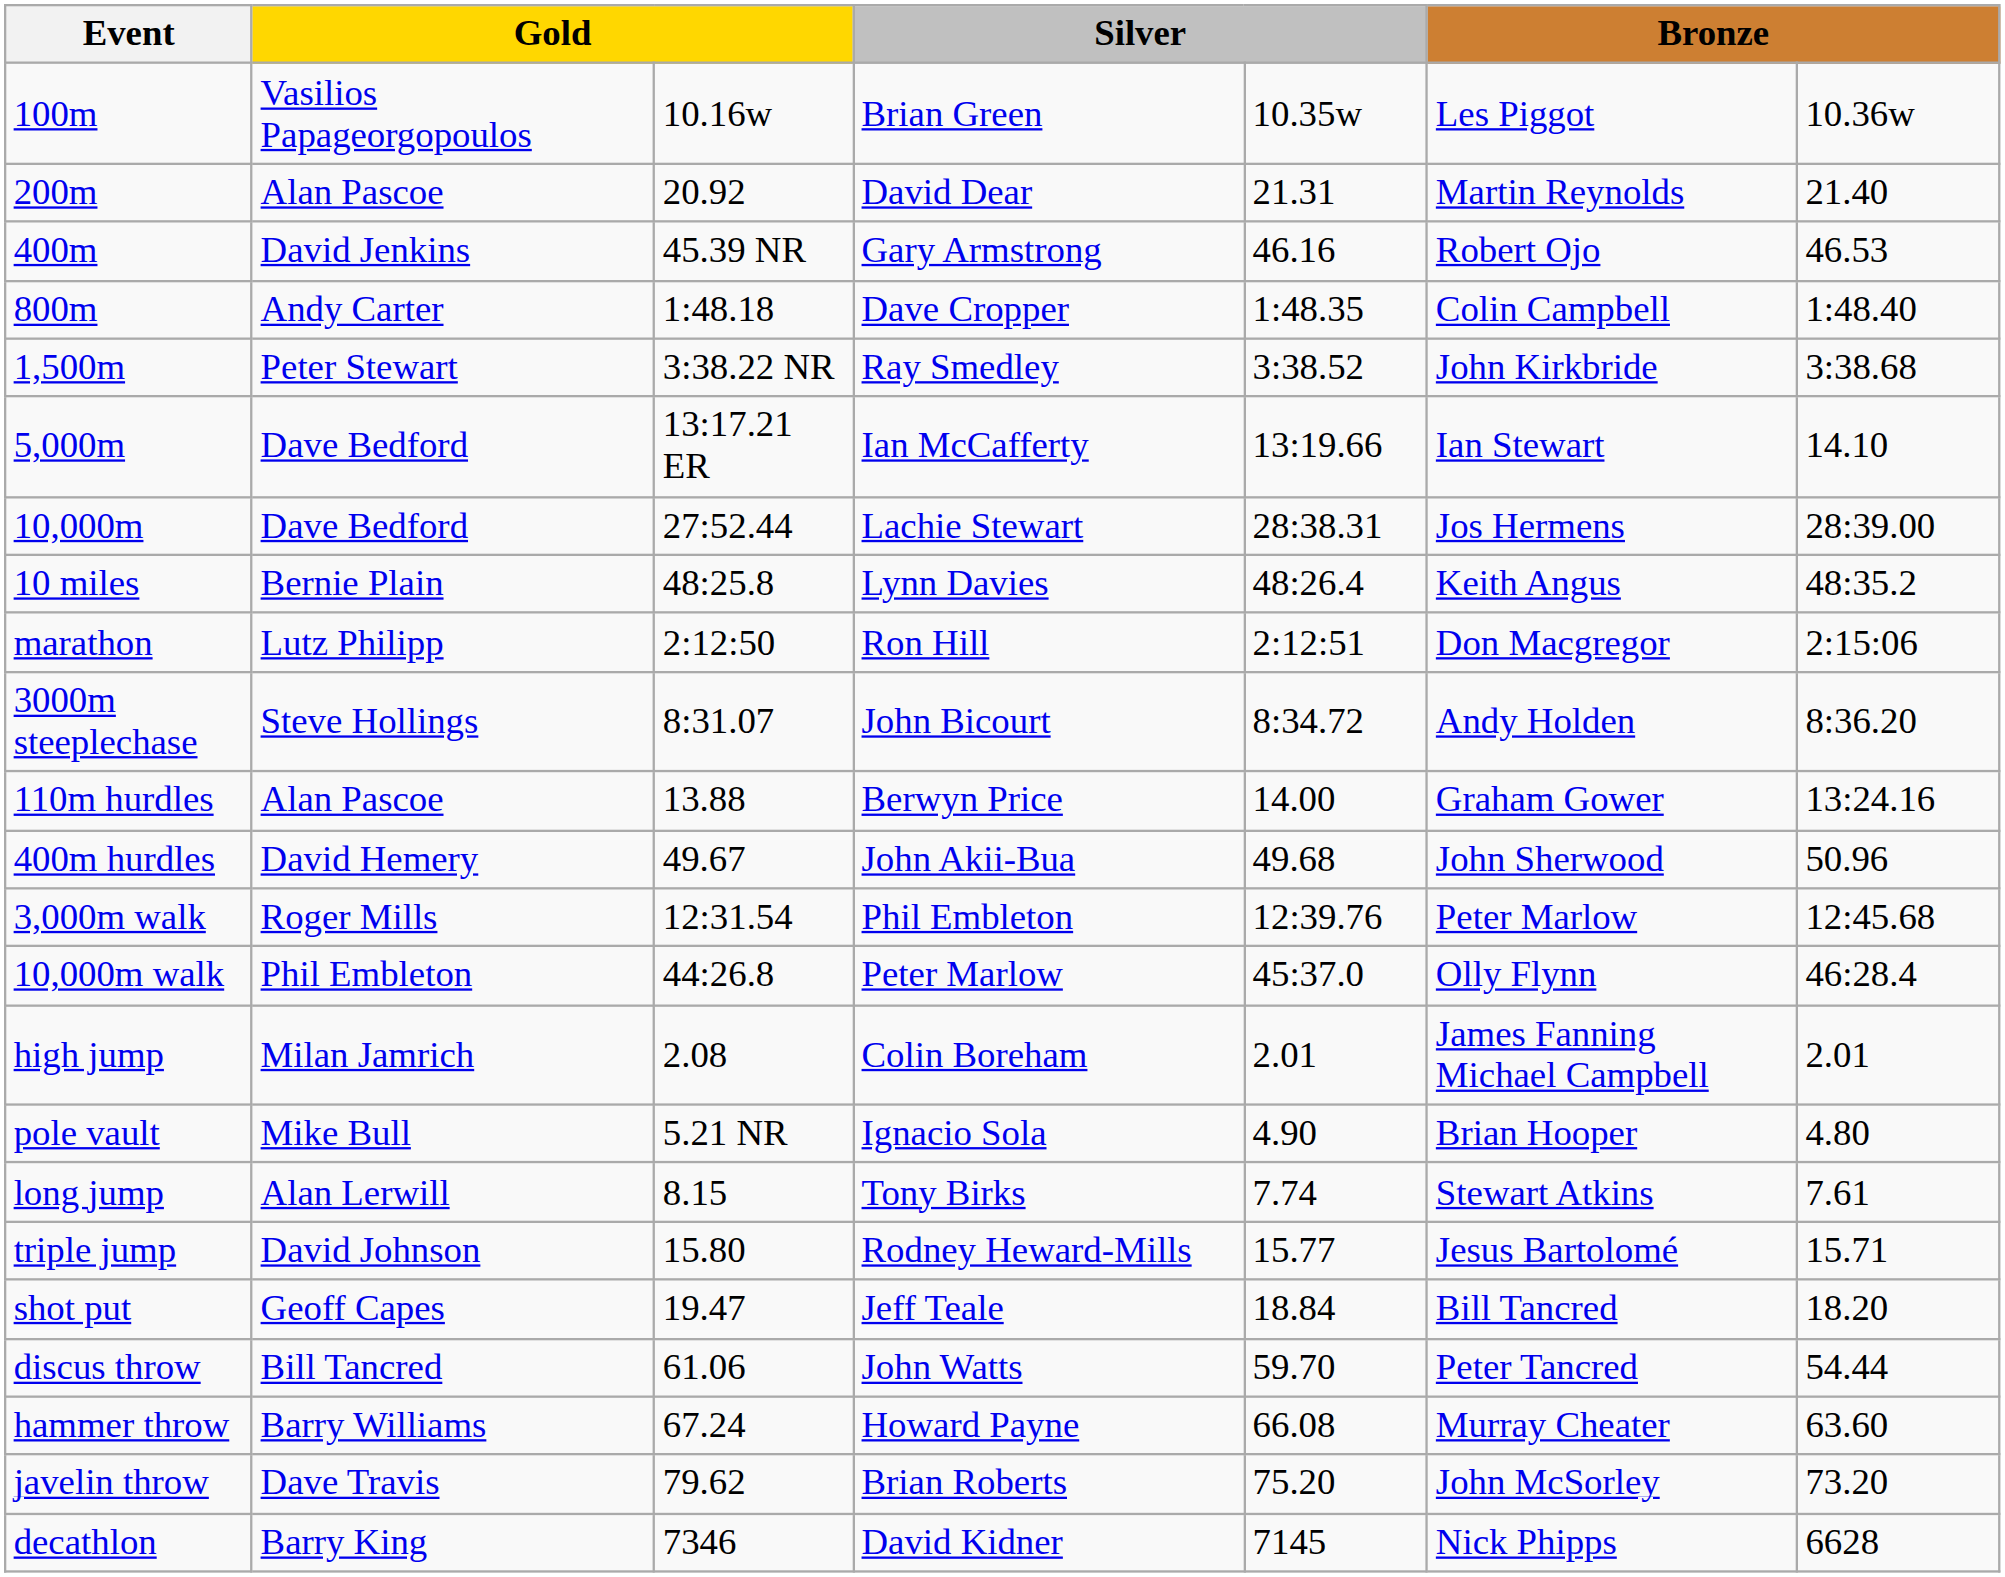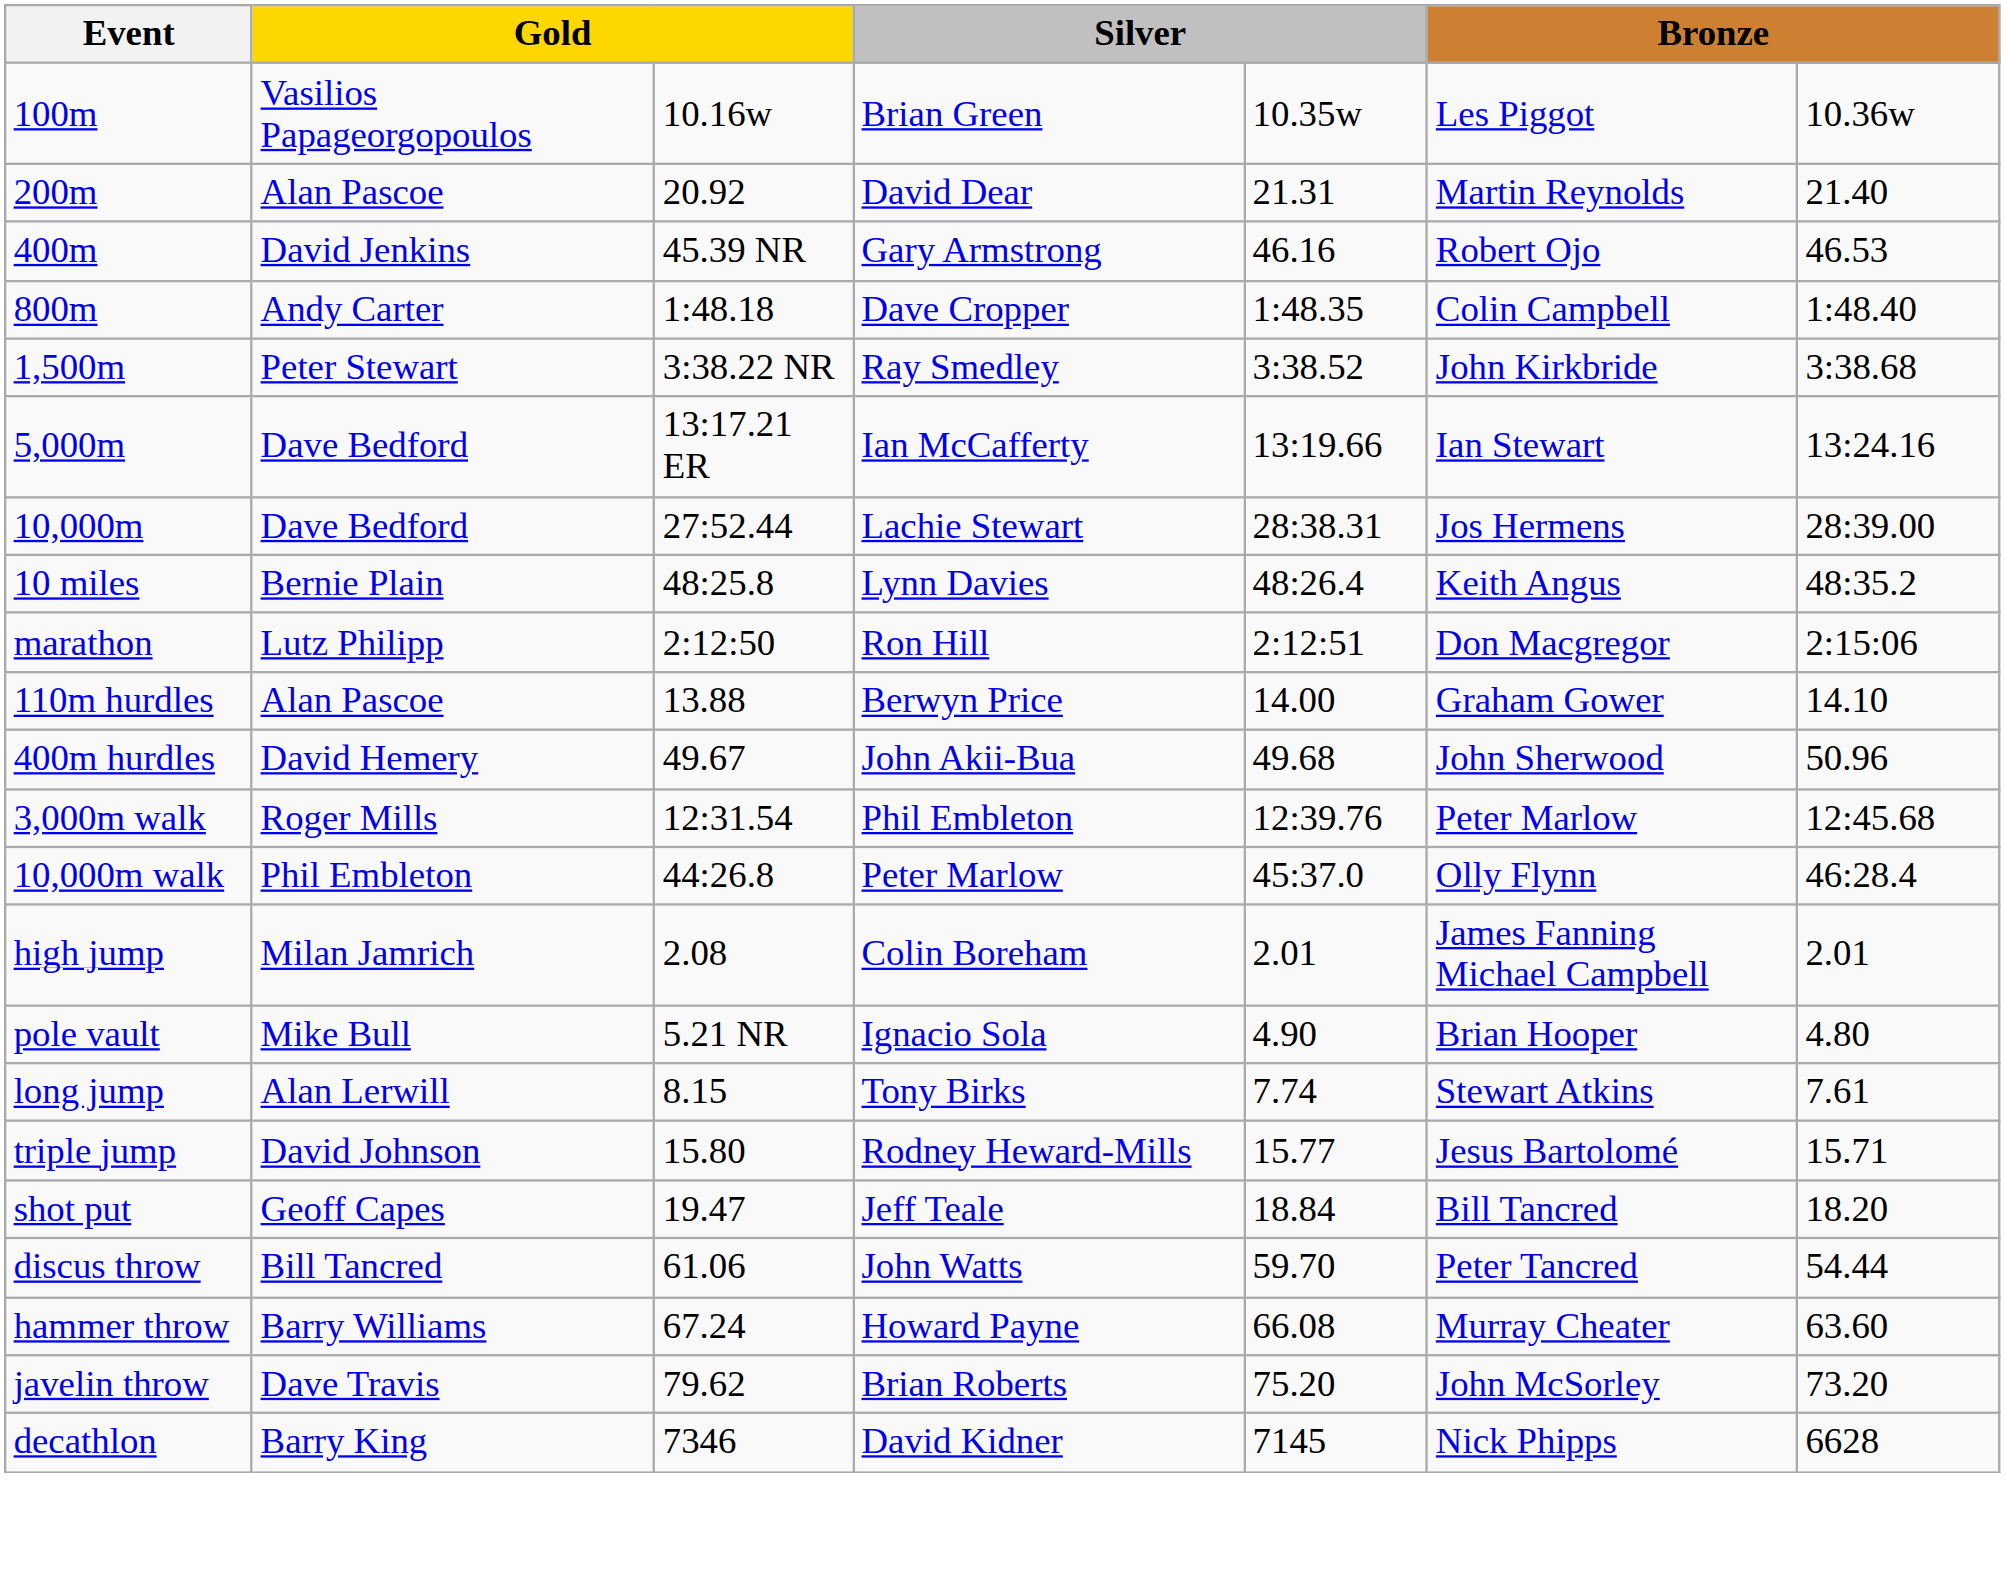(1847, 445) 14.10 -> (1870, 445) 13:24.16
- row: (106, 720)
(1870, 799) 13:24.16 -> (1847, 700) 14.10
